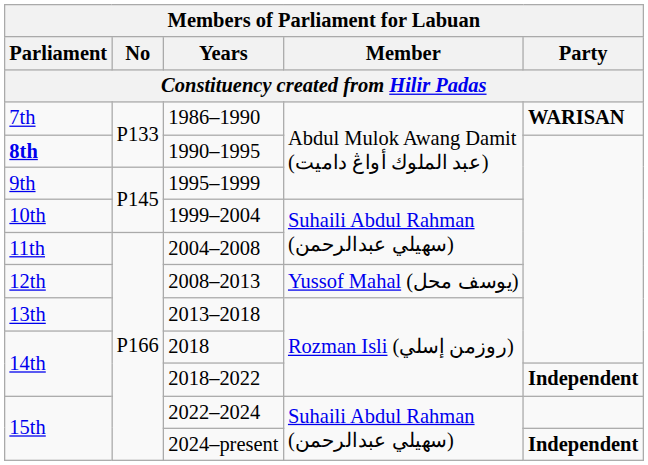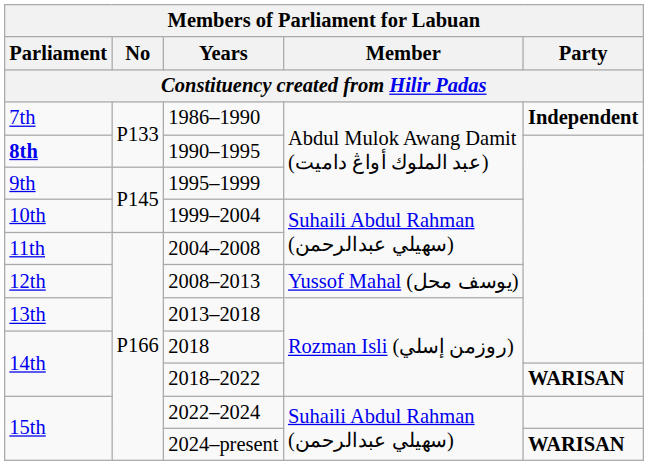(576, 118) WARISAN -> (583, 118) Independent
(583, 379) Independent -> (576, 379) WARISAN
(583, 444) Independent -> (576, 444) WARISAN
